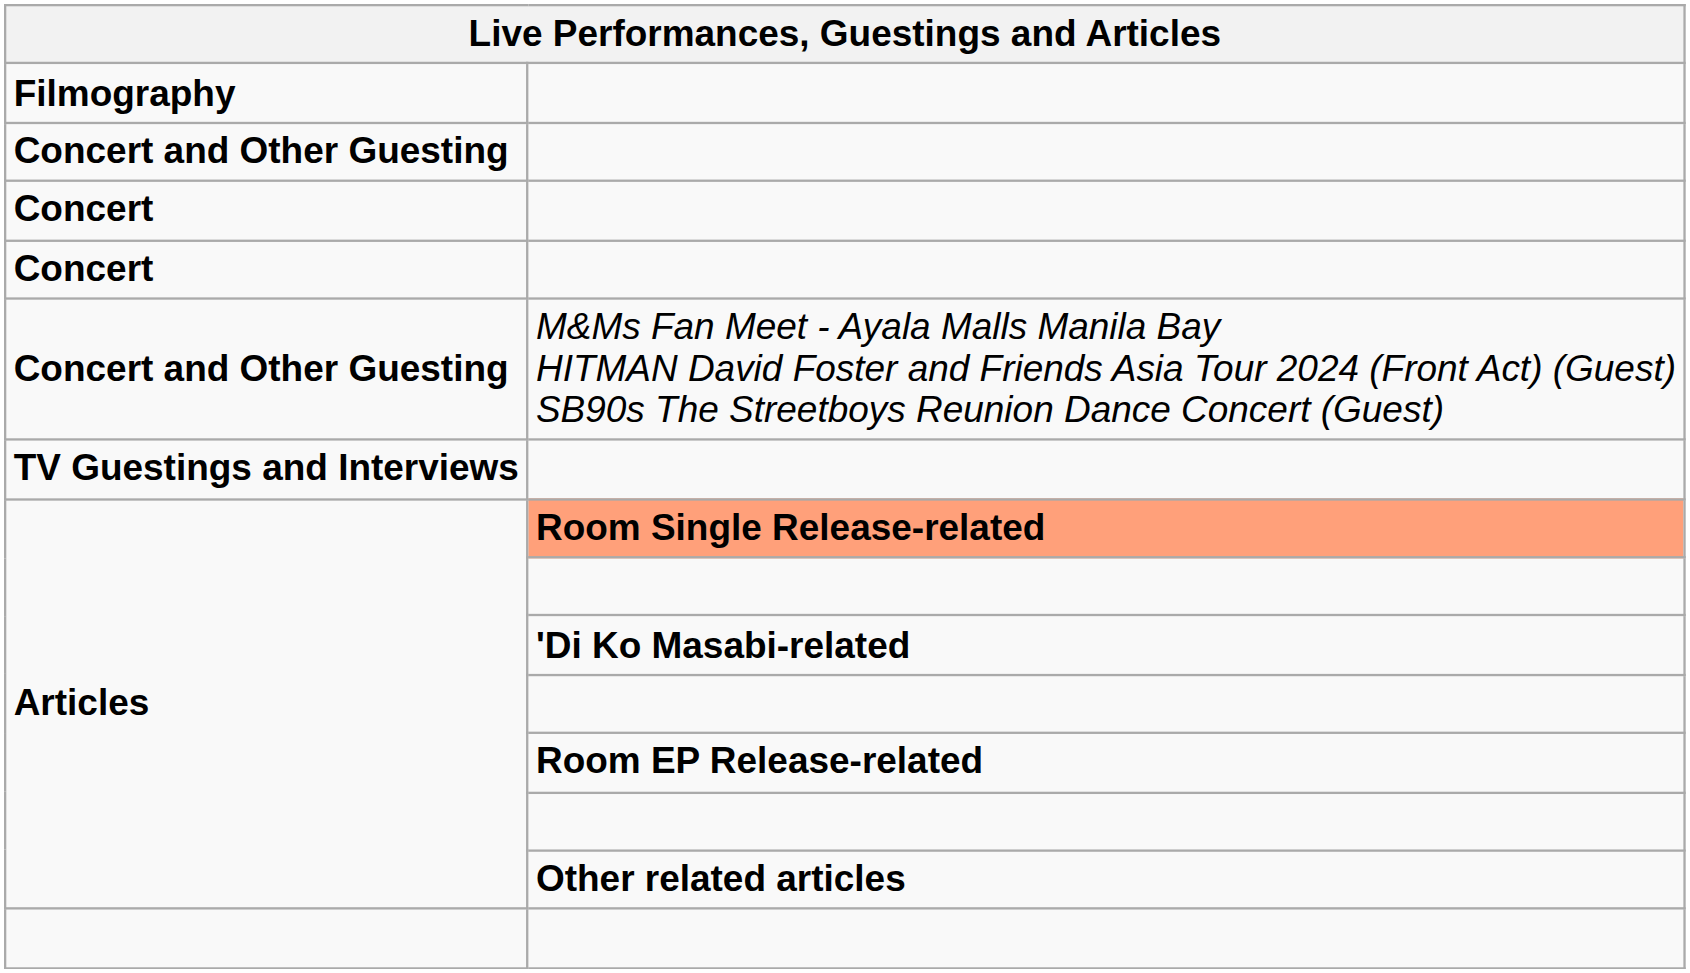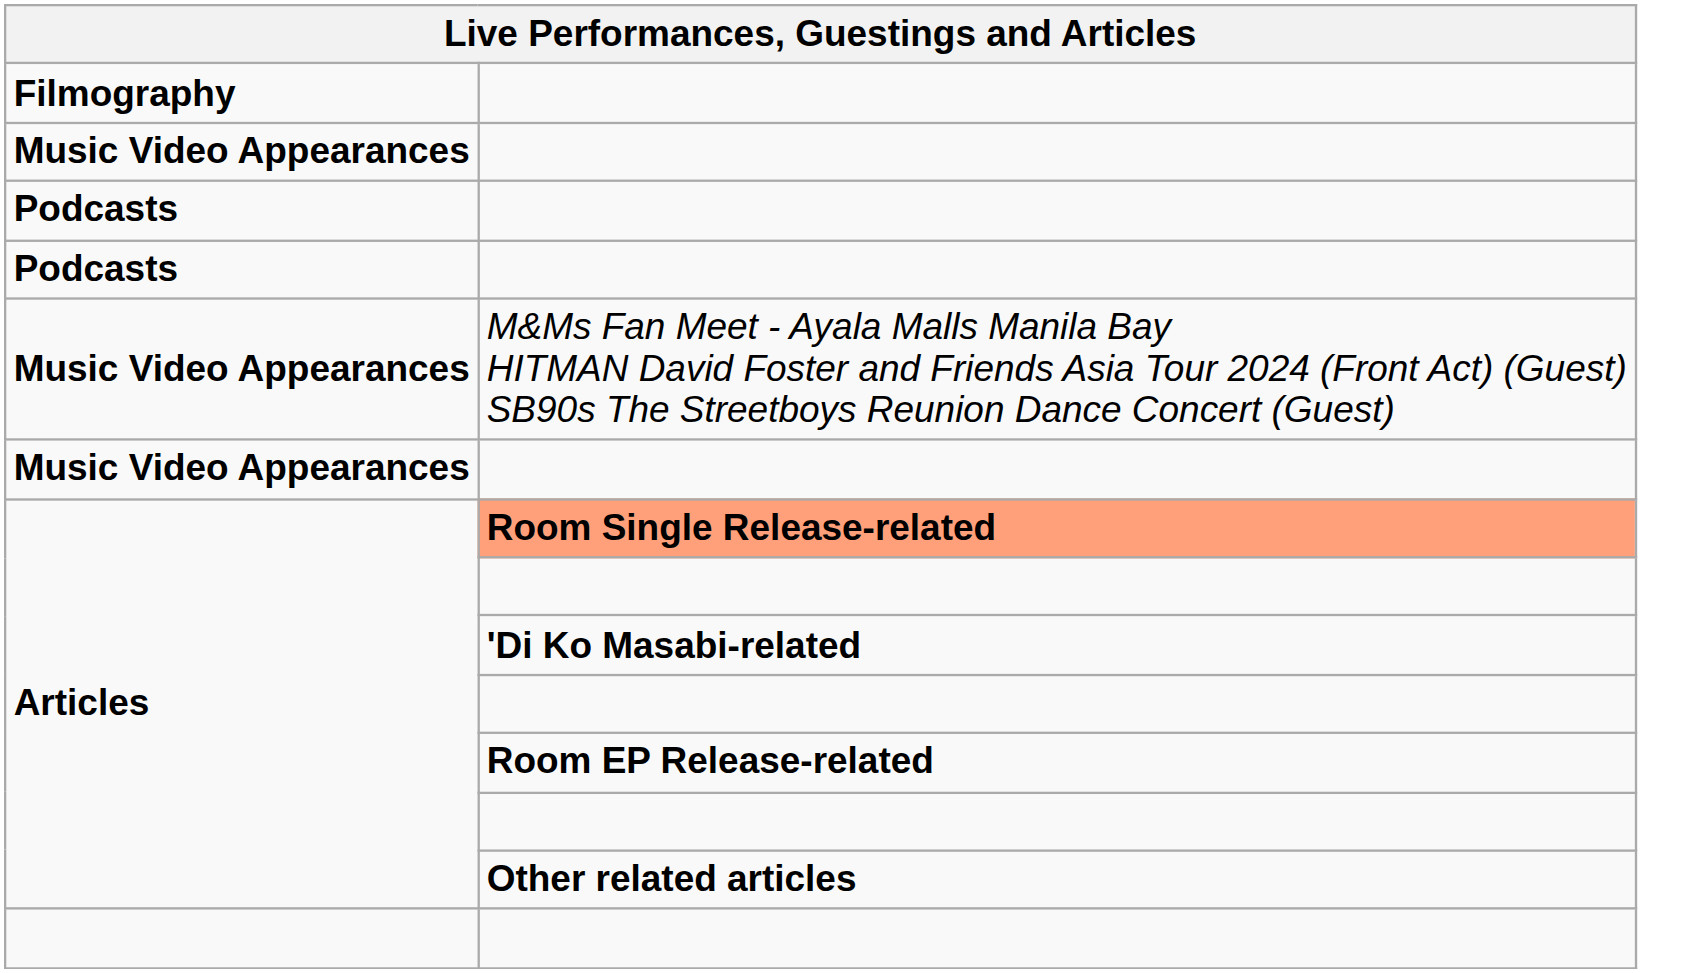(261, 151) Concert and Other Guesting -> (242, 151) Music Video Appearances
(83, 209) Concert -> (96, 209) Podcasts
(83, 268) Concert -> (96, 268) Podcasts
(261, 368) Concert and Other Guesting -> (242, 368) Music Video Appearances
(266, 468) TV Guestings and Interviews -> (242, 468) Music Video Appearances
